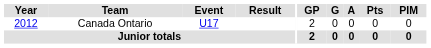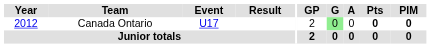(335, 23) no background -> (335, 23) lightgreen background
(375, 23) normal -> (375, 23) bold
(409, 23) normal -> (409, 23) bold
